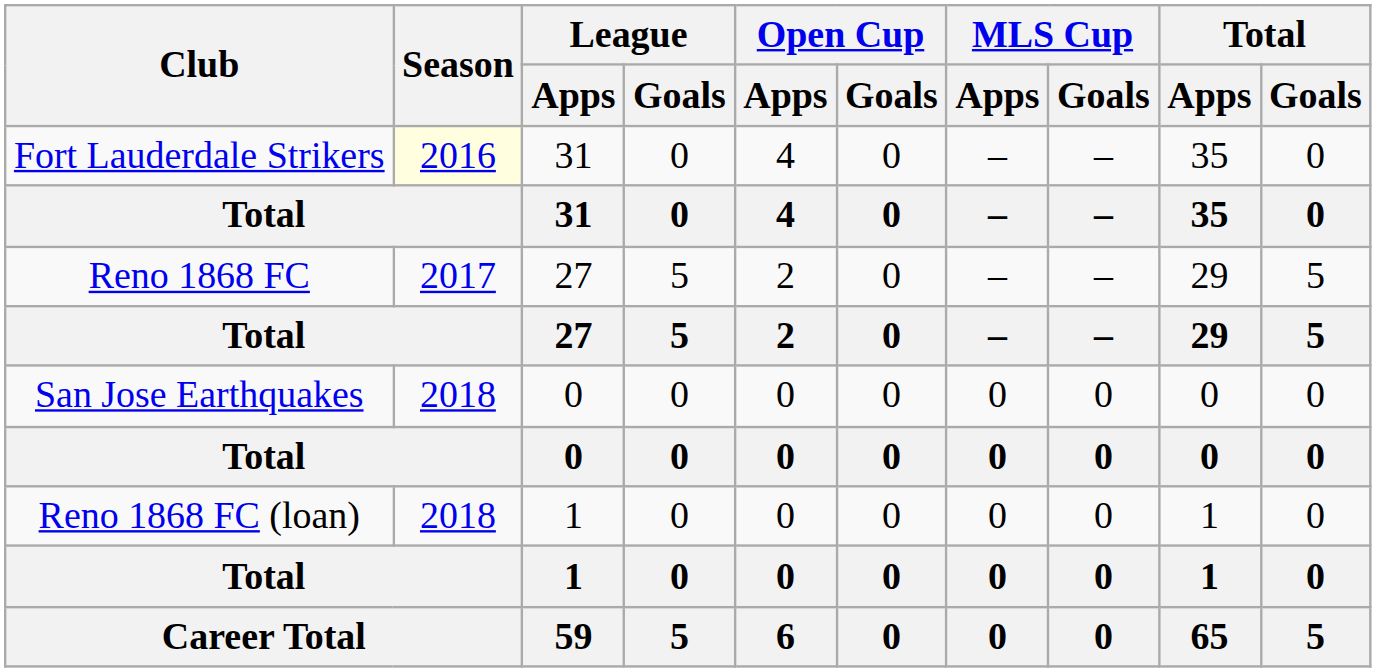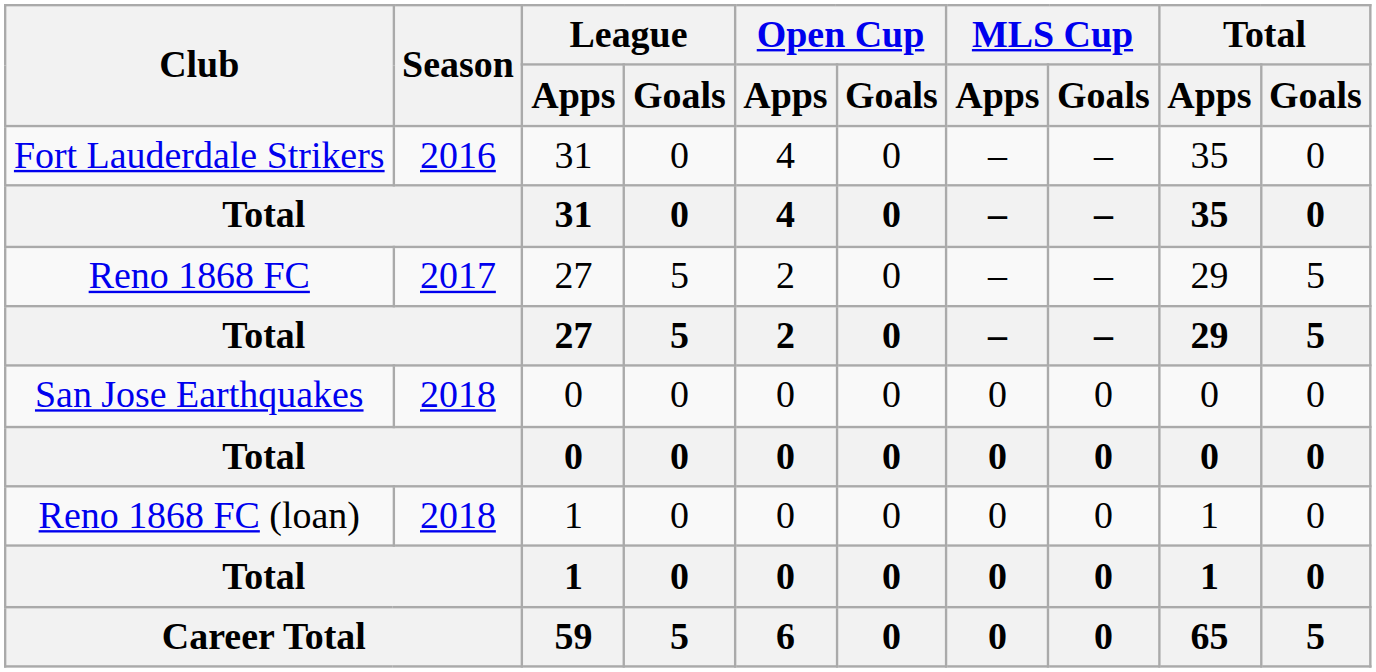(458, 154) lightyellow background -> (458, 154) no background
